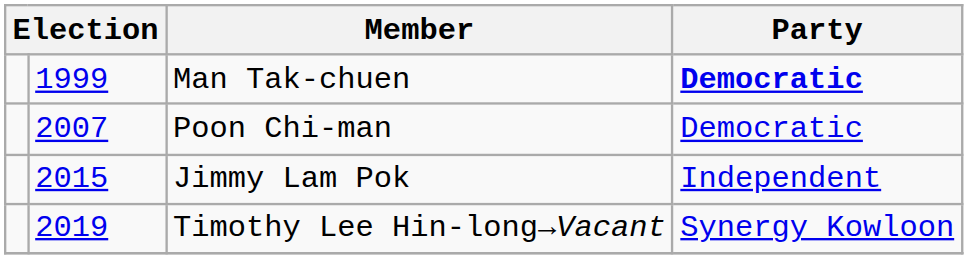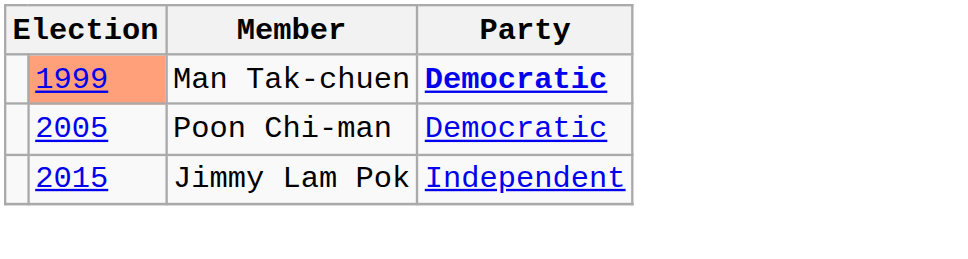(72, 80) no background -> (72, 80) lightsalmon background
(72, 129) 2007 -> (72, 129) 2005
- row: (419, 228)
